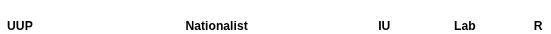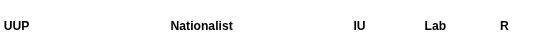+ column: (544, 9)
